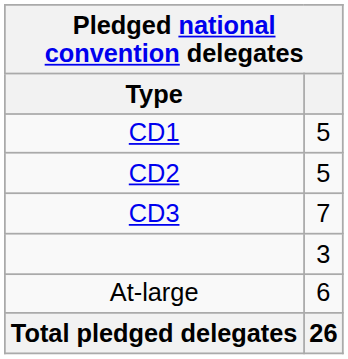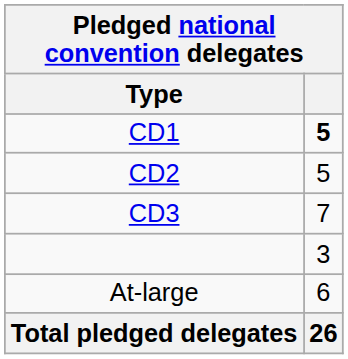(323, 134) normal -> (323, 134) bold
